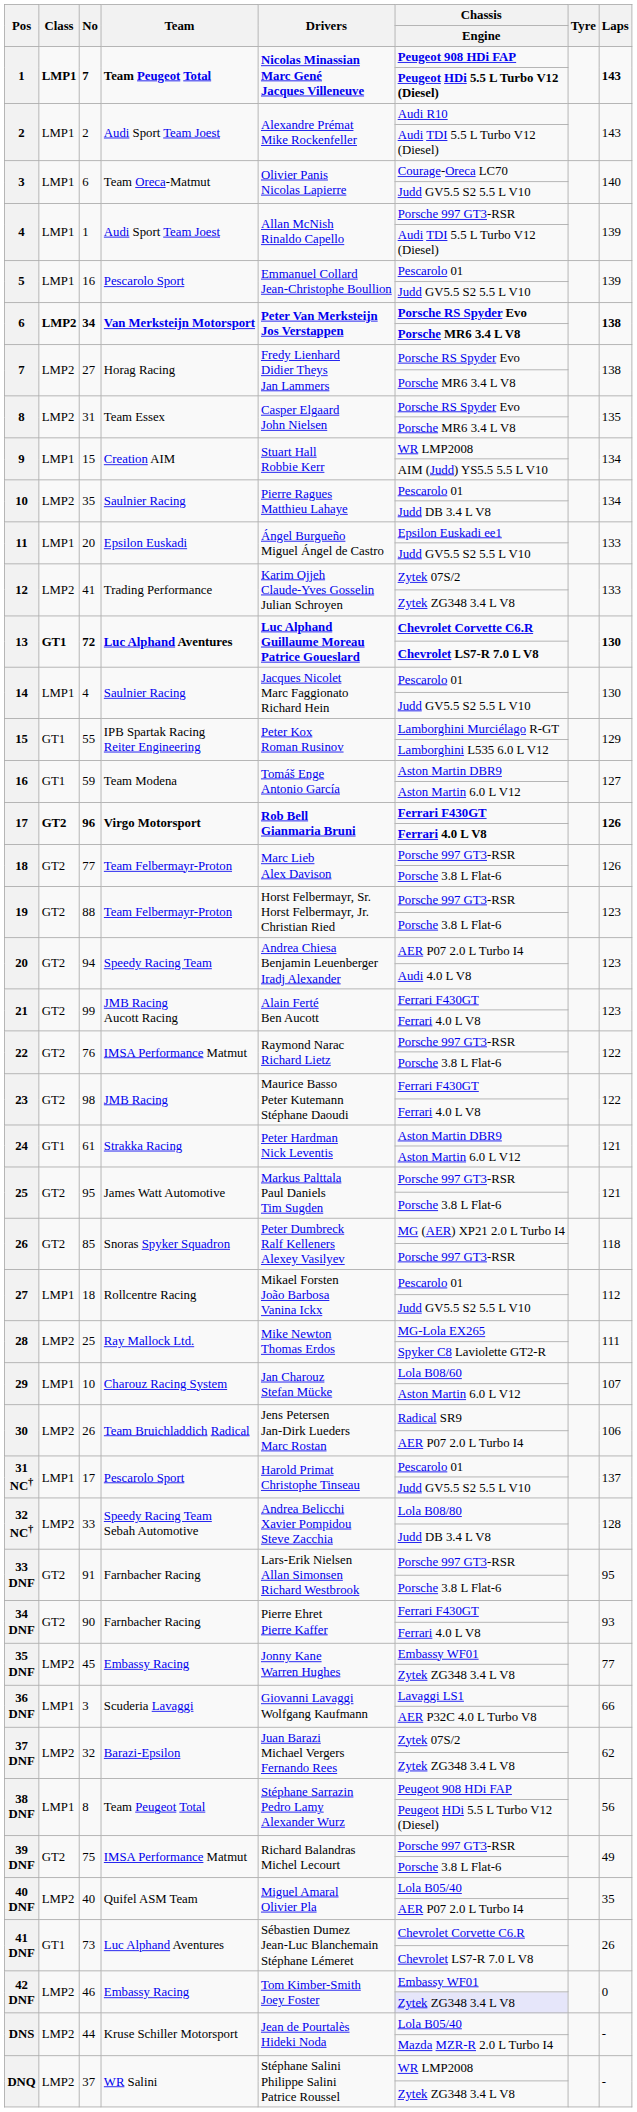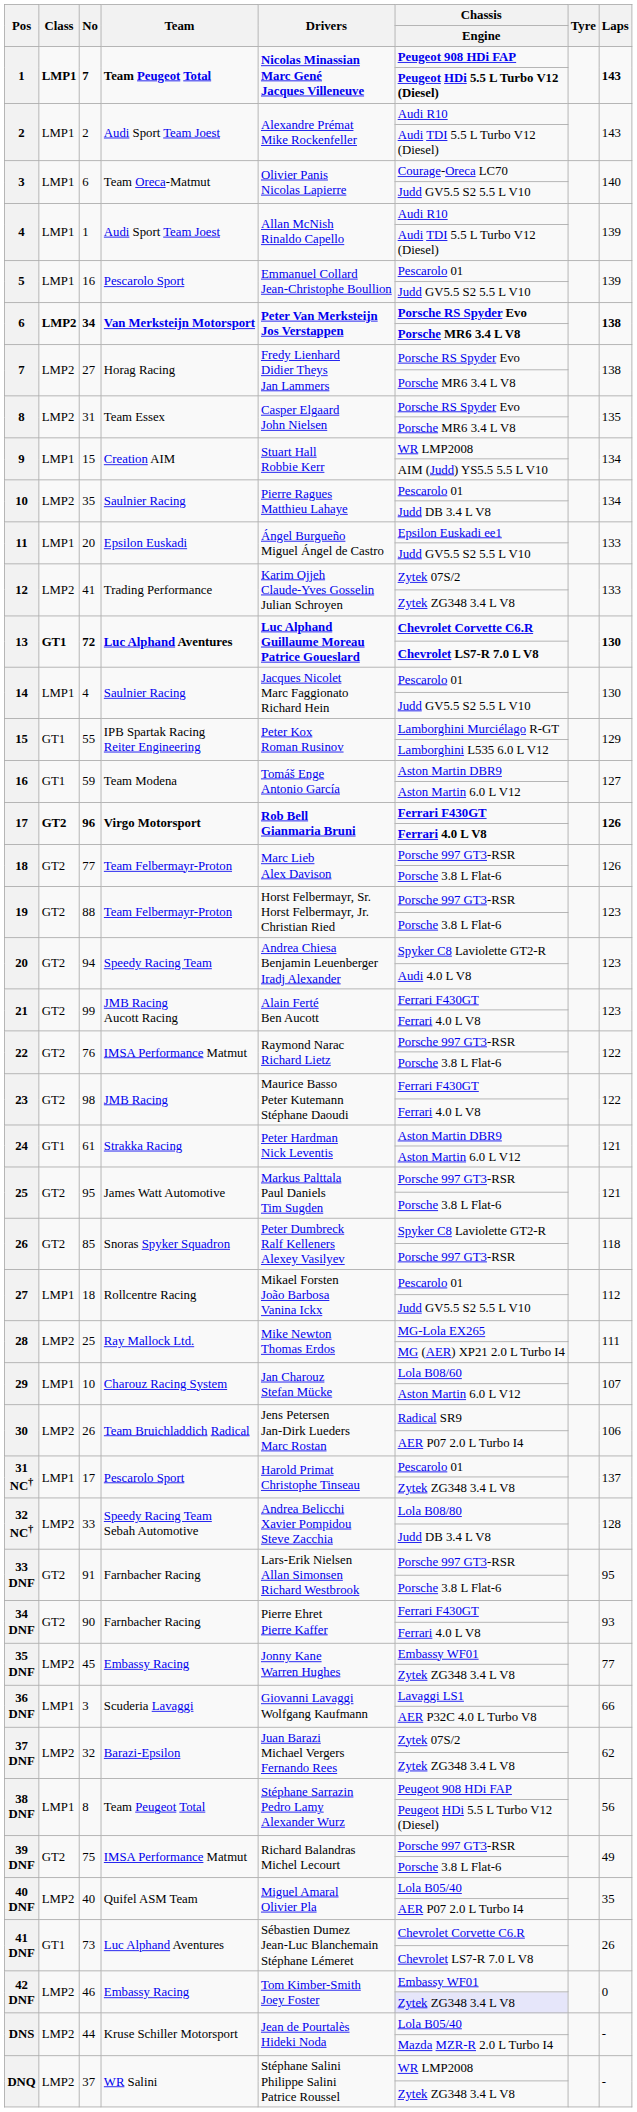(457, 213) Porsche 997 GT3-RSR -> (423, 213) Audi R10
(461, 950) AER P07 2.0 L Turbo I4 -> (472, 950) Spyker C8 Laviolette GT2-R
(481, 1231) MG (AER) XP21 2.0 L Turbo I4 -> (472, 1231) Spyker C8 Laviolette GT2-R
(472, 1352) Spyker C8 Laviolette GT2-R -> (481, 1352) MG (AER) XP21 2.0 L Turbo I4
(464, 1487) Judd GV5.5 S2 5.5 L V10 -> (456, 1487) Zytek ZG348 3.4 L V8
